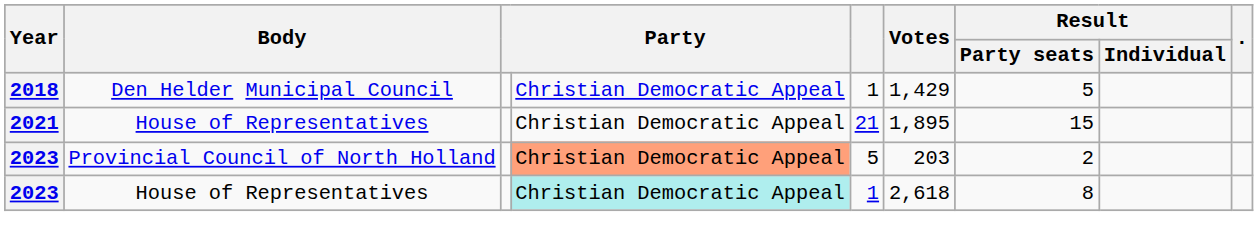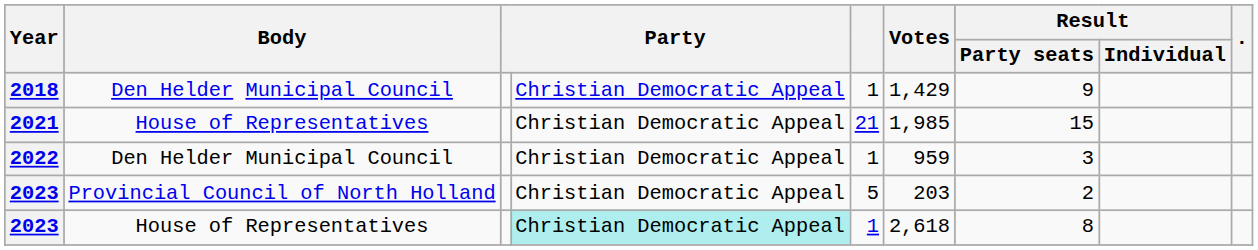(1088, 90) 5 -> (1088, 90) 9
(919, 124) 1,895 -> (919, 124) 1,985
+ row: (34, 158)
(680, 158) lightsalmon background -> (680, 193) no background
